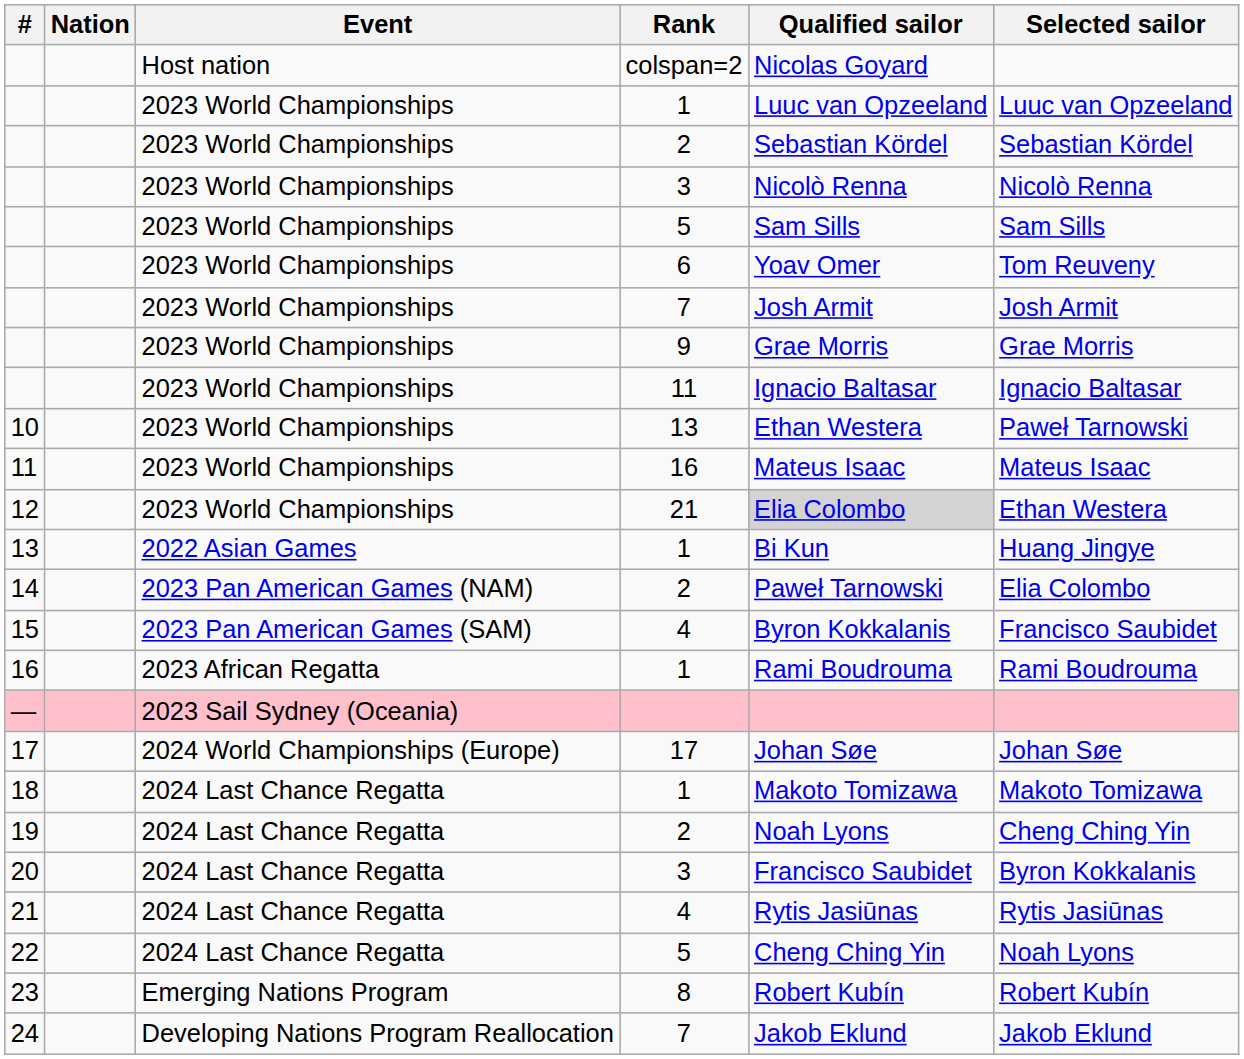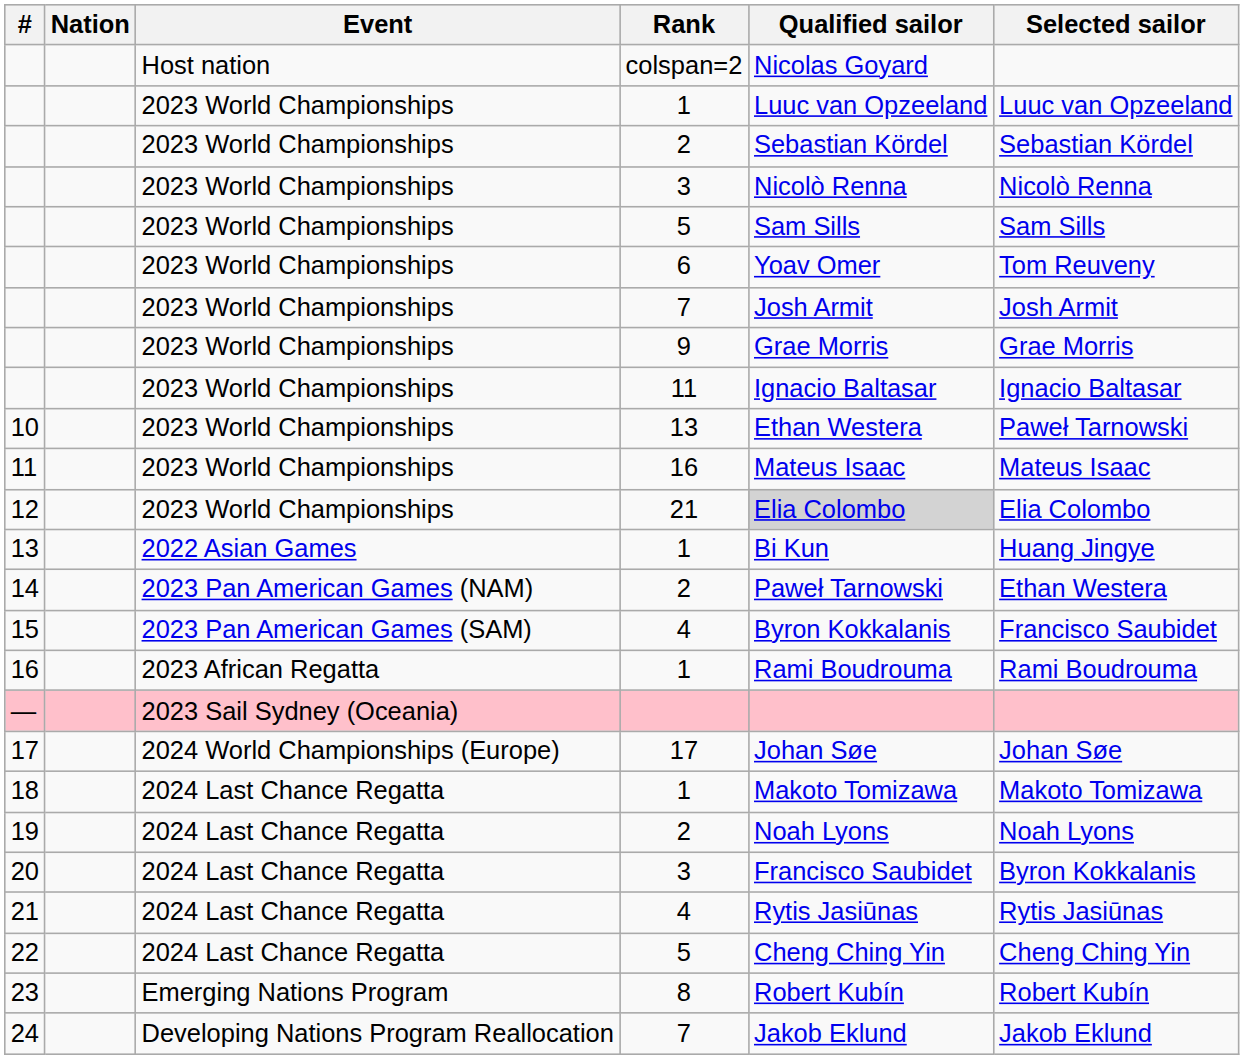(1083, 508) Ethan Westera -> (1075, 508) Elia Colombo
(1075, 589) Elia Colombo -> (1083, 589) Ethan Westera
(1095, 831) Cheng Ching Yin -> (1067, 831) Noah Lyons
(1067, 952) Noah Lyons -> (1095, 952) Cheng Ching Yin
